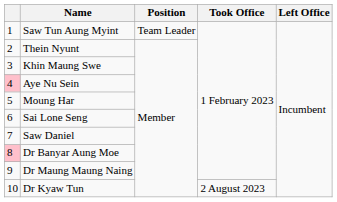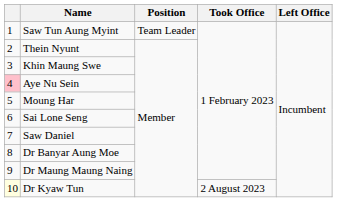(10, 153) pink background -> (10, 153) no background
(12, 188) no background -> (12, 188) lightyellow background
